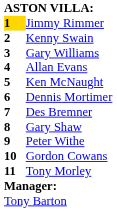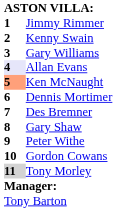(7, 23) gold background -> (7, 23) no background
(7, 67) no background -> (7, 67) lavender background
(7, 82) no background -> (7, 82) lightsalmon background
(10, 171) no background -> (10, 171) lightgrey background
